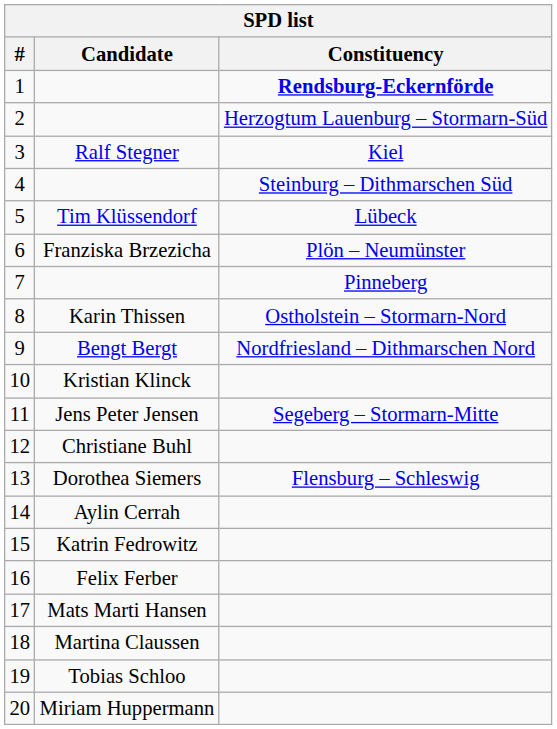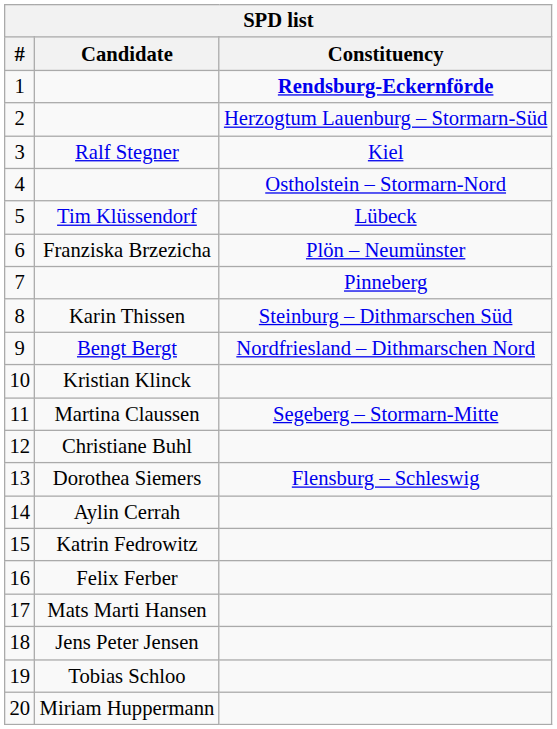(386, 184) Steinburg – Dithmarschen Süd -> (386, 184) Ostholstein – Stormarn-Nord
(386, 315) Ostholstein – Stormarn-Nord -> (386, 315) Steinburg – Dithmarschen Süd
(127, 413) Jens Peter Jensen -> (127, 413) Martina Claussen
(127, 642) Martina Claussen -> (127, 642) Jens Peter Jensen
